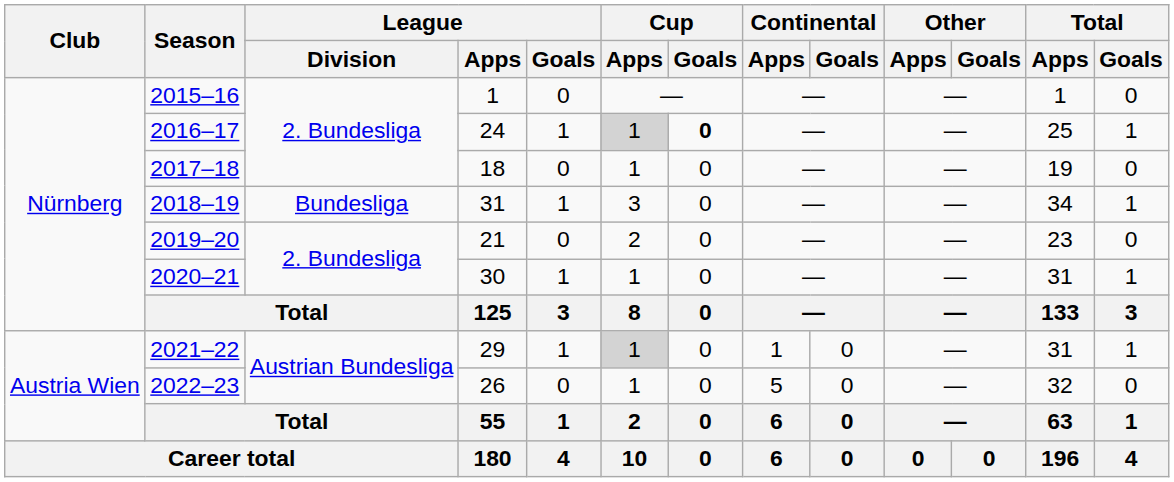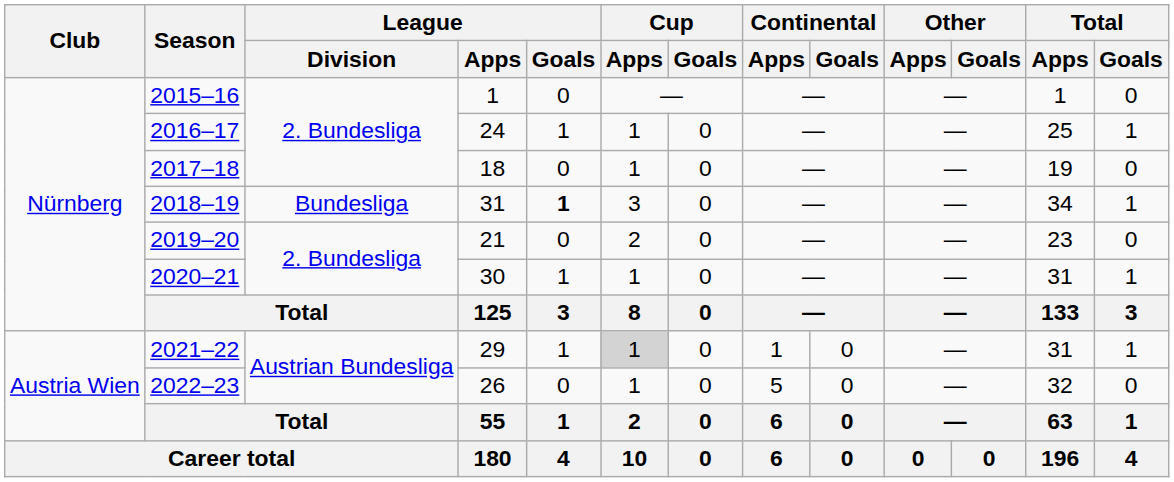(634, 131) lightgrey background -> (634, 131) no background
(705, 131) bold -> (705, 131) normal
(563, 204) normal -> (563, 204) bold
